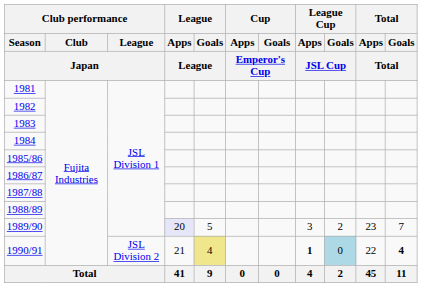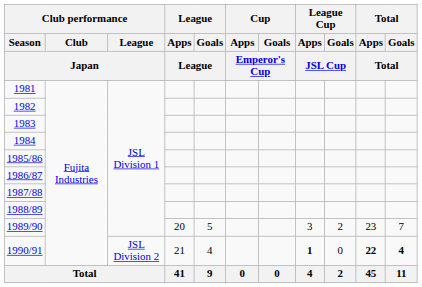(179, 227) lavender background -> (179, 227) no background
(210, 250) khaki background -> (210, 250) no background
(340, 250) lightblue background -> (340, 250) no background
(371, 250) normal -> (371, 250) bold
